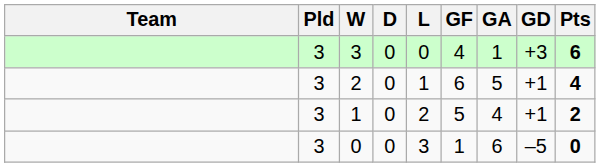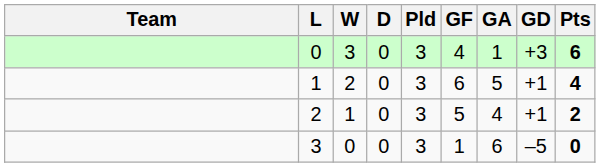columns swapped: (319, 20) <-> (424, 20)
